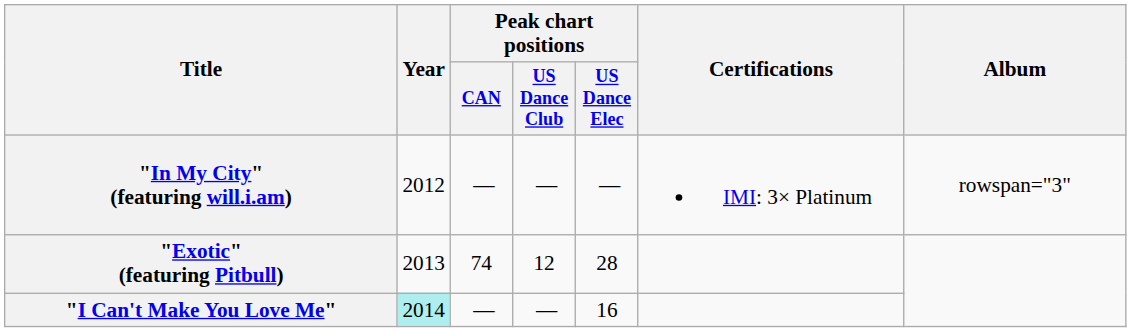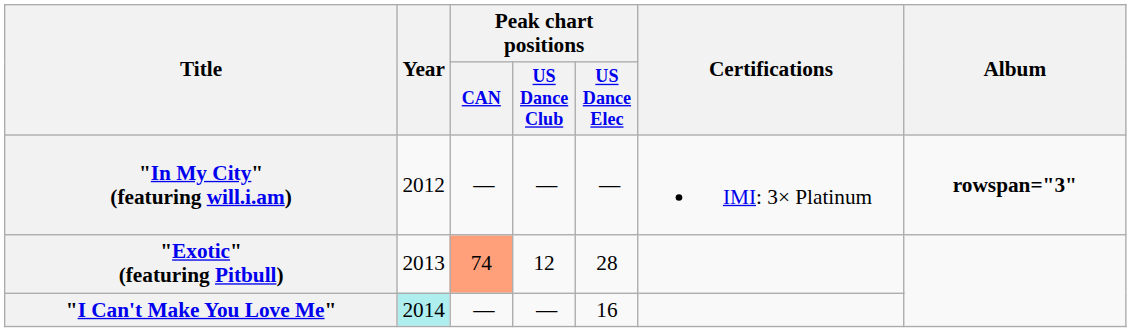(1015, 184) normal -> (1015, 184) bold
(481, 263) no background -> (481, 263) lightsalmon background
